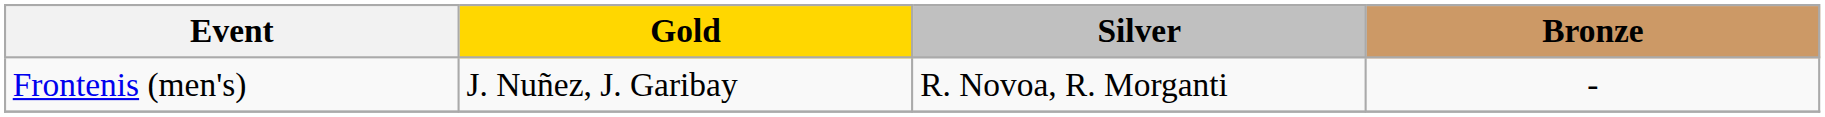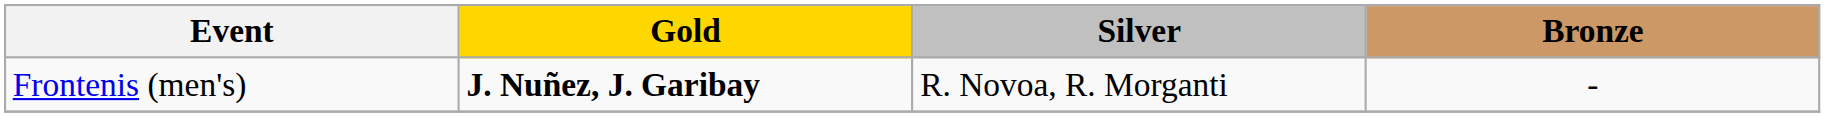(602, 84) normal -> (613, 84) bold
